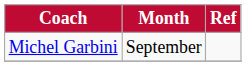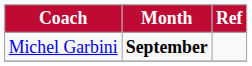(164, 46) normal -> (167, 46) bold
